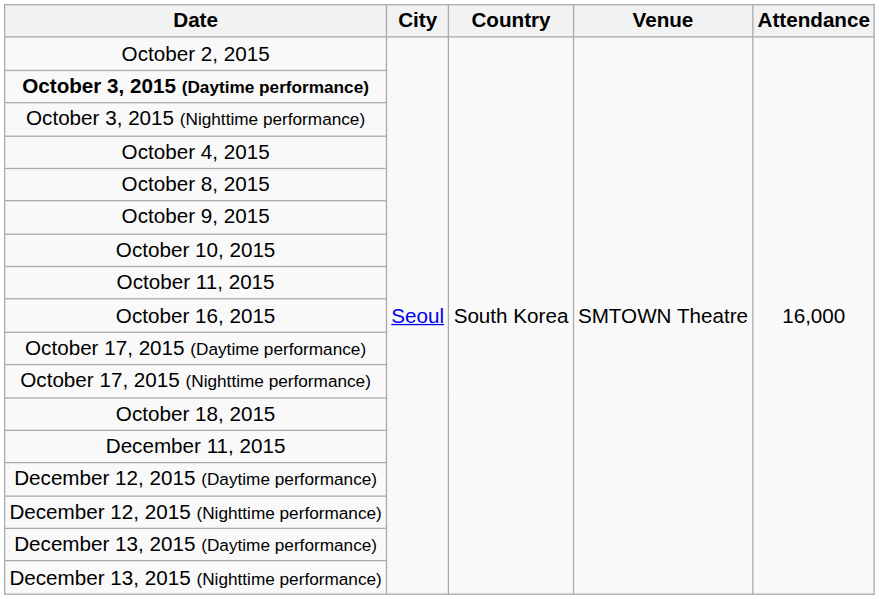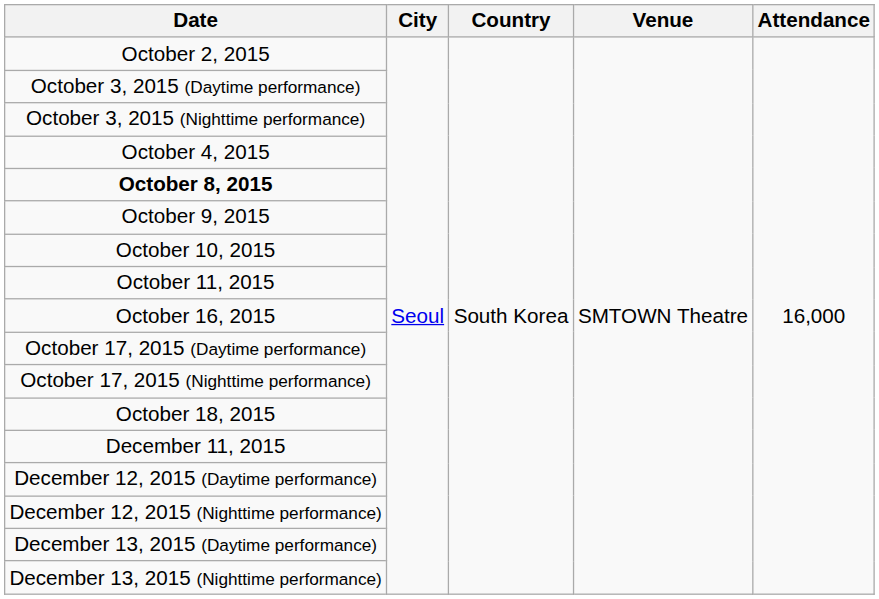(196, 86) bold -> (196, 86) normal
(196, 184) normal -> (196, 184) bold
